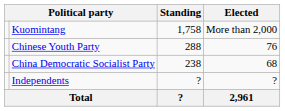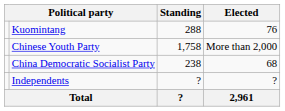(189, 30) 1,758 -> (193, 30) 288
(242, 30) More than 2,000 -> (272, 30) 76
(193, 47) 288 -> (189, 47) 1,758
(272, 47) 76 -> (242, 47) More than 2,000
